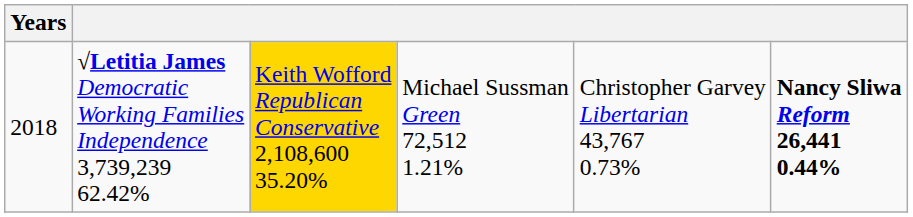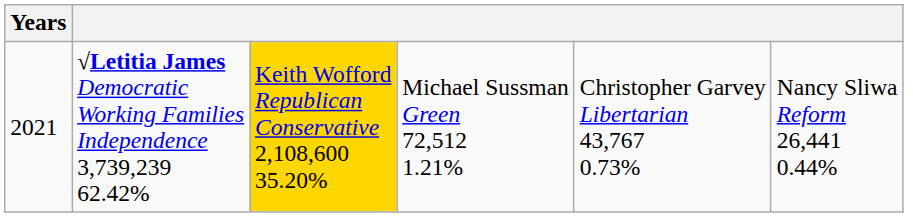(34, 126) 2018 -> (34, 126) 2021
(839, 126) bold -> (837, 126) normal
